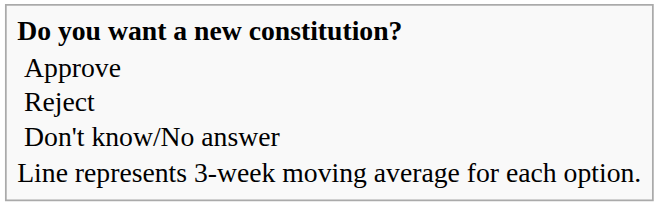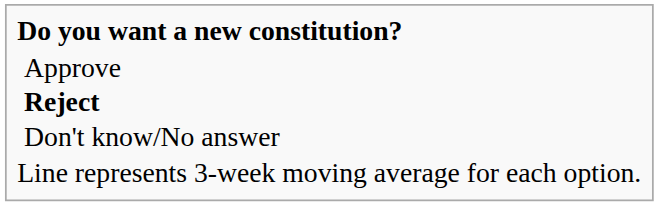(59, 102) normal -> (62, 102) bold
